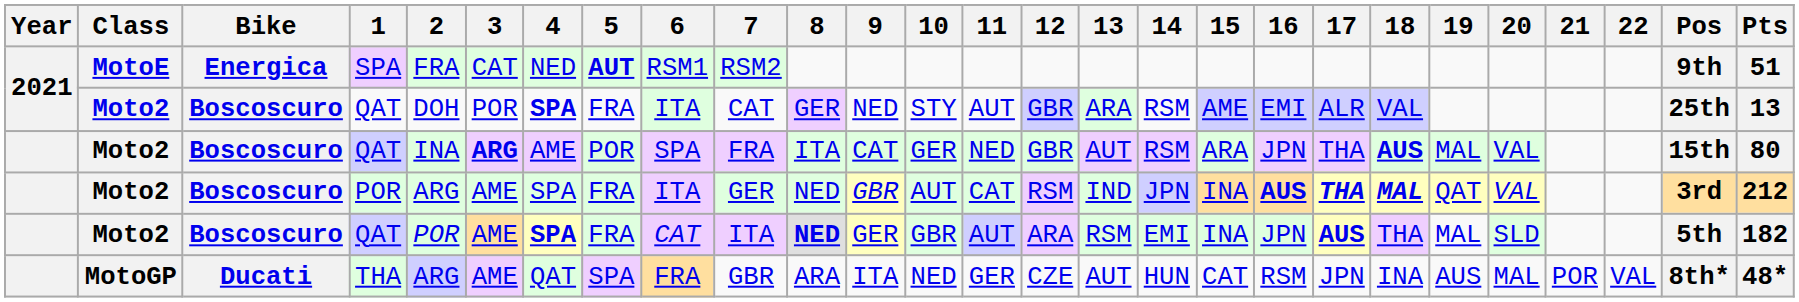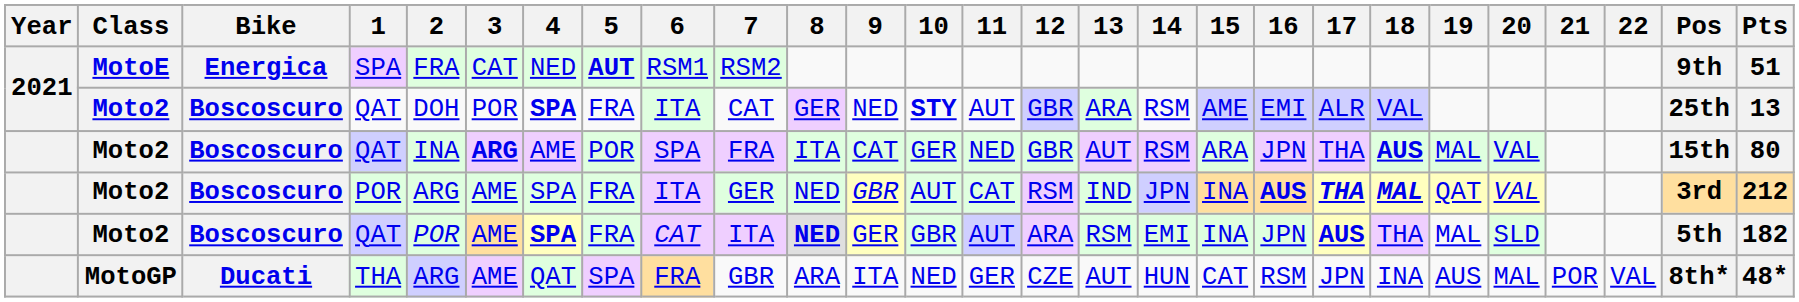(934, 109) normal -> (934, 109) bold
